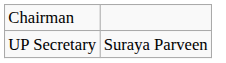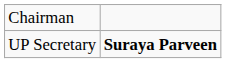(156, 44) normal -> (160, 44) bold
